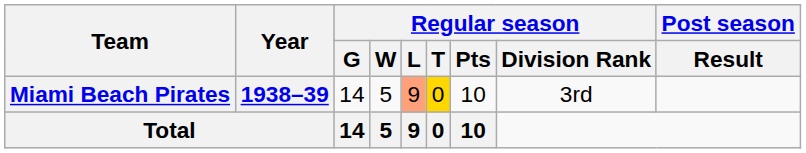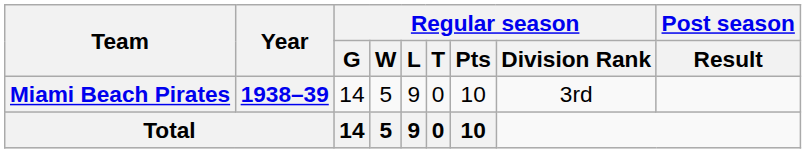(414, 95) lightsalmon background -> (414, 95) no background
(438, 95) gold background -> (438, 95) no background
